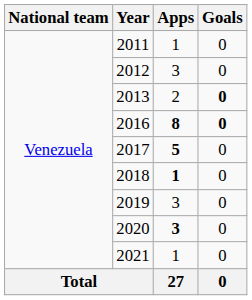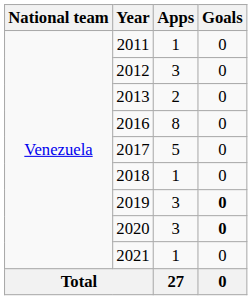(222, 96) bold -> (222, 96) normal
(176, 123) bold -> (176, 123) normal
(222, 123) bold -> (222, 123) normal
(176, 149) bold -> (176, 149) normal
(176, 176) bold -> (176, 176) normal
(222, 202) normal -> (222, 202) bold
(176, 228) bold -> (176, 228) normal
(222, 228) normal -> (222, 228) bold
